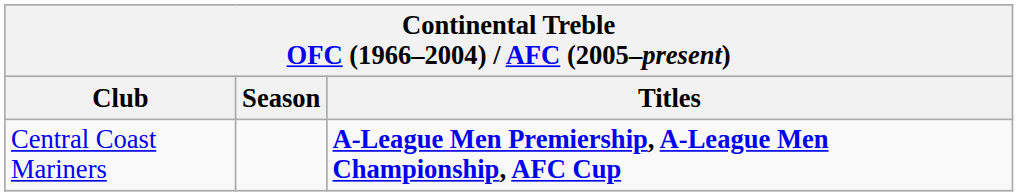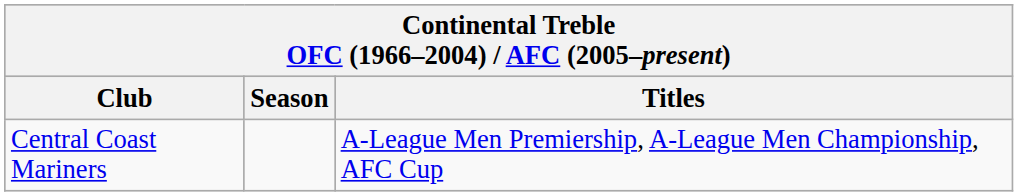(581, 154) bold -> (660, 154) normal
